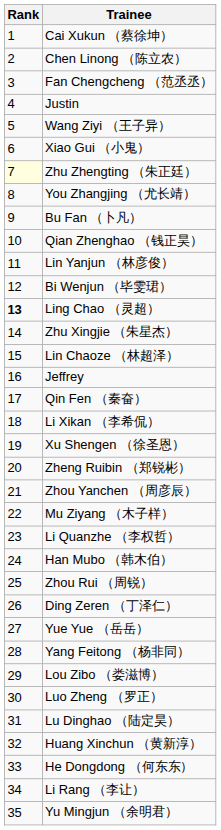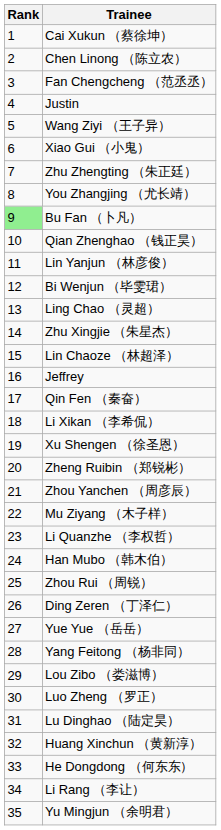(11, 172) lightyellow background -> (11, 172) no background
(11, 217) no background -> (11, 217) lightgreen background
(15, 309) bold -> (15, 309) normal
